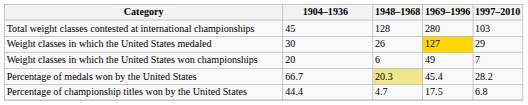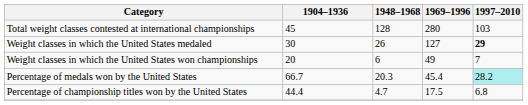(433, 44) gold background -> (433, 44) no background
(483, 44) normal -> (483, 44) bold
(384, 76) khaki background -> (384, 76) no background
(484, 76) no background -> (484, 76) paleturquoise background
